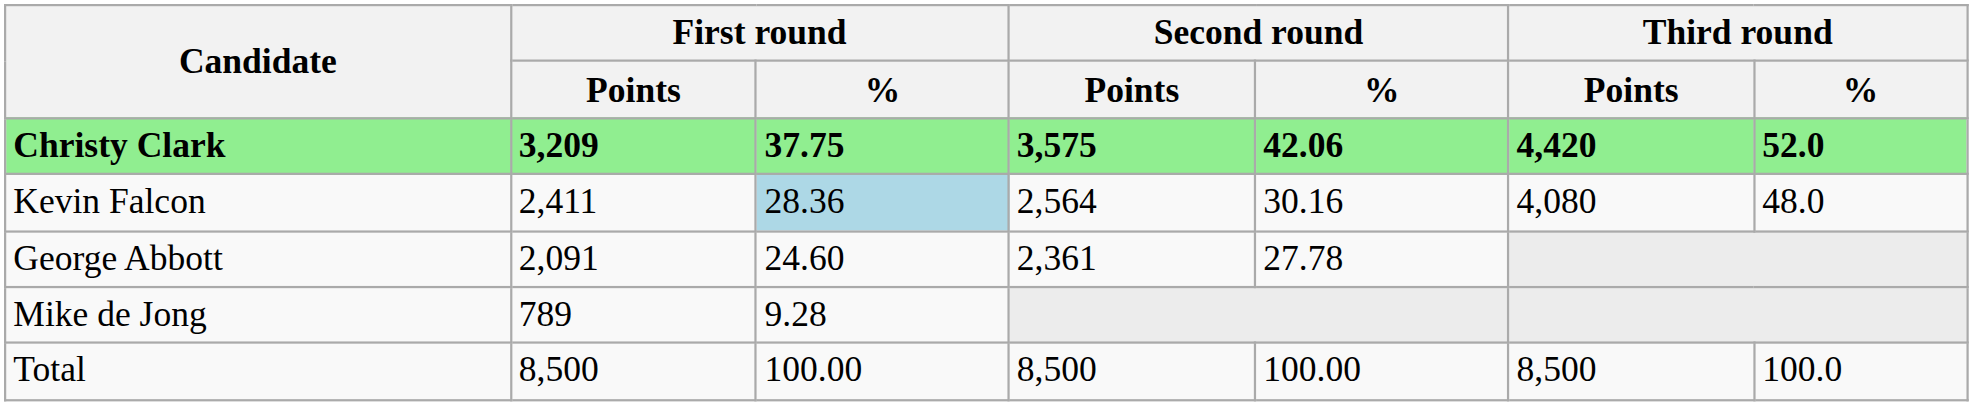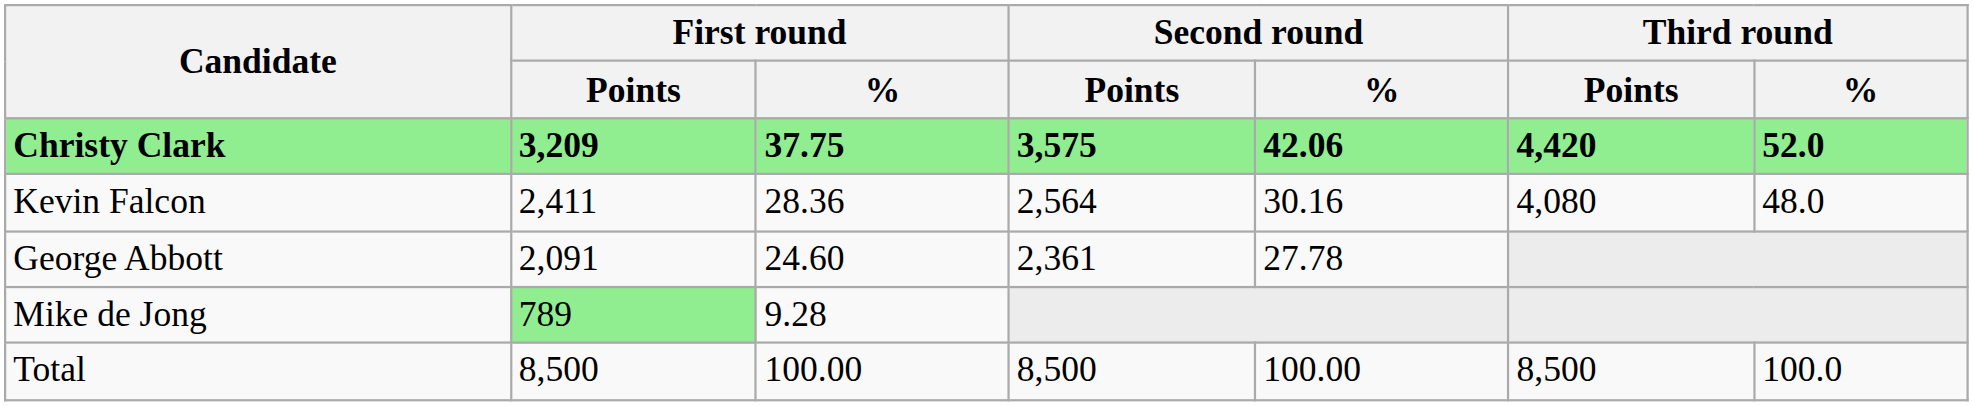(804, 201) lightblue background -> (804, 201) no background
(545, 314) no background -> (545, 314) lightgreen background
